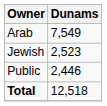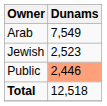(66, 71) no background -> (66, 71) lightsalmon background
